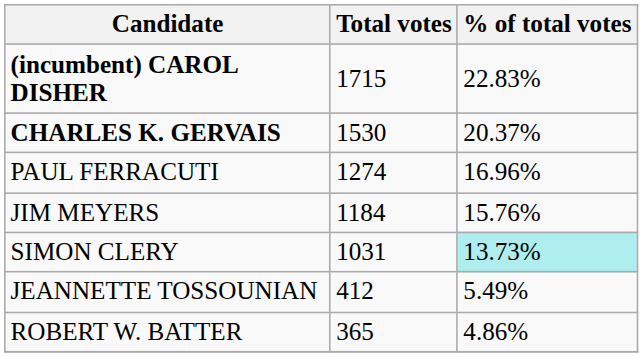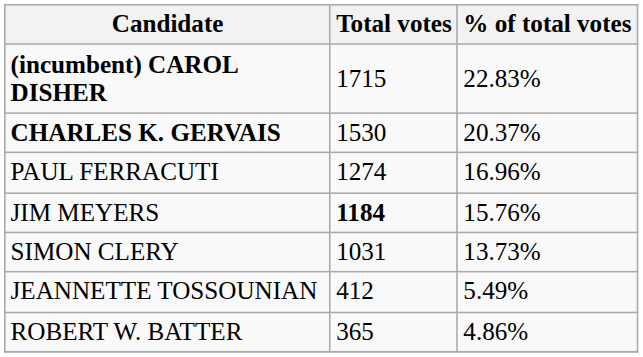(361, 212) normal -> (361, 212) bold
(502, 251) paleturquoise background -> (502, 251) no background
